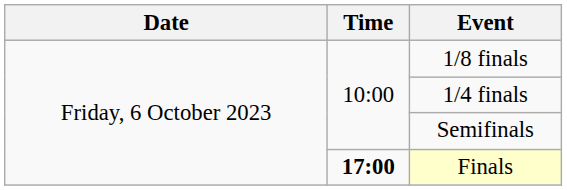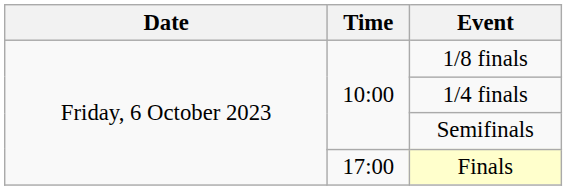(368, 166) bold -> (368, 166) normal
